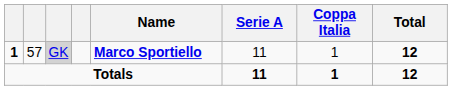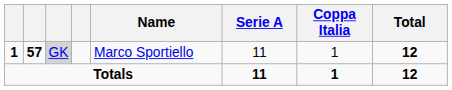(34, 52) normal -> (34, 52) bold
(148, 52) bold -> (144, 52) normal
